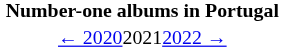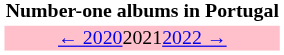(142, 38) no background -> (142, 38) pink background
